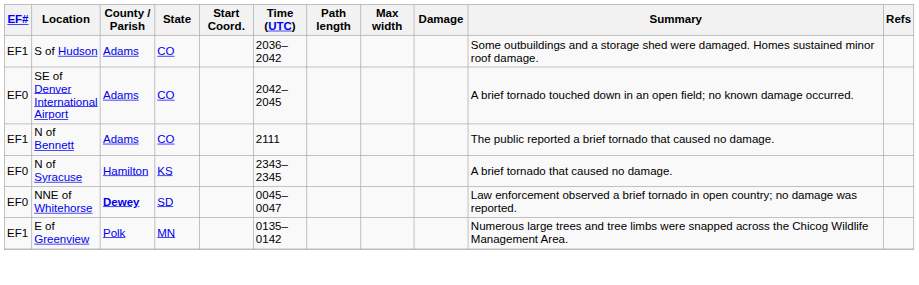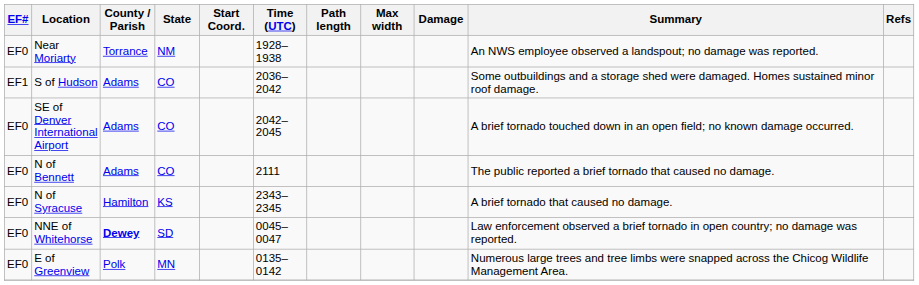+ row: (55, 51)
(18, 139) EF1 -> (18, 170) EF0
(18, 233) EF1 -> (18, 264) EF0
